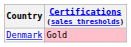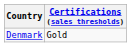(57, 35) pink background -> (57, 35) no background
